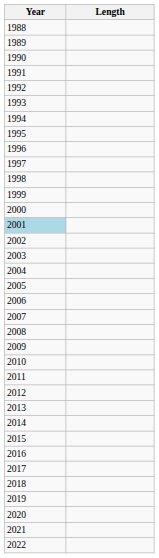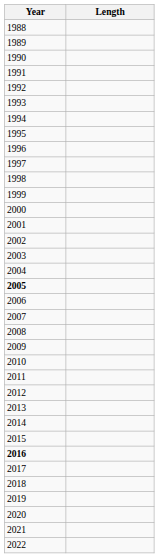(17, 225) lightblue background -> (17, 225) no background
(17, 286) normal -> (17, 286) bold
(17, 453) normal -> (17, 453) bold
